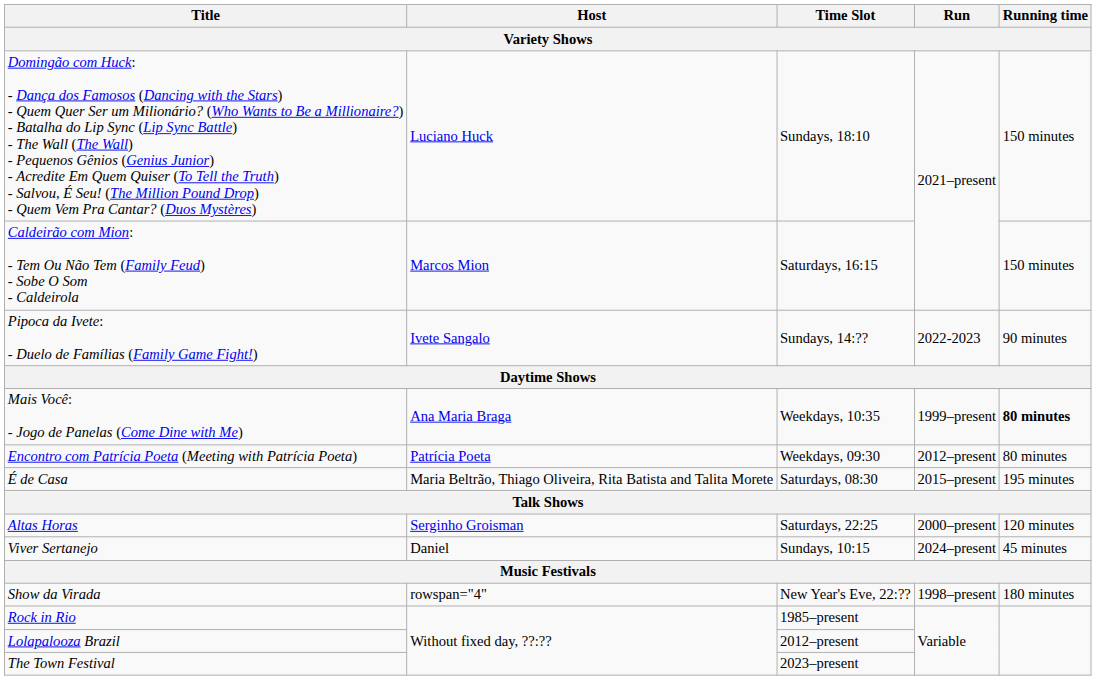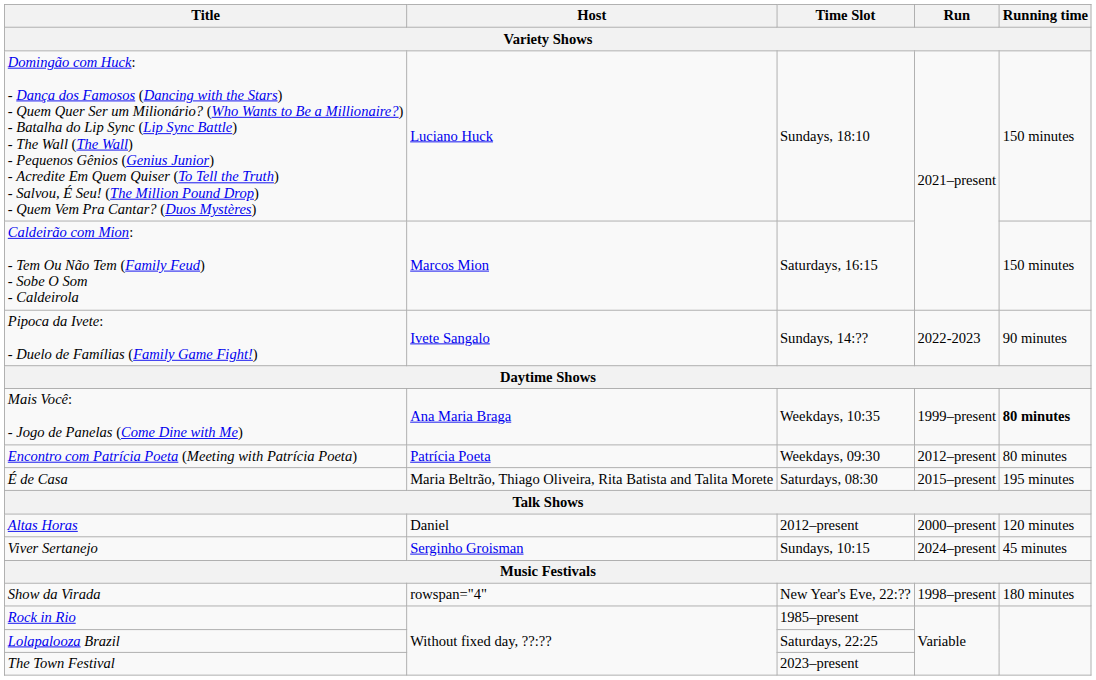(467, 525) Serginho Groisman -> (430, 525) Daniel
(829, 525) Saturdays, 22:25 -> (819, 525) 2012–present
(430, 548) Daniel -> (467, 548) Serginho Groisman
(819, 640) 2012–present -> (829, 640) Saturdays, 22:25
